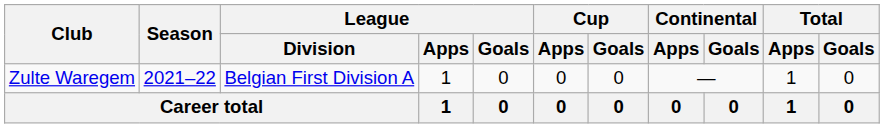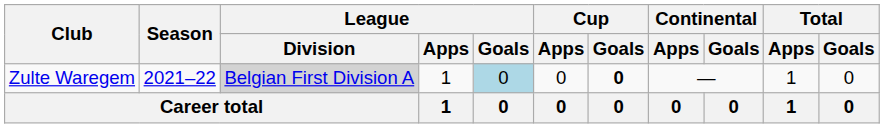(319, 78) no background -> (319, 78) lightgrey background
(504, 78) no background -> (504, 78) lightblue background
(619, 78) normal -> (619, 78) bold
